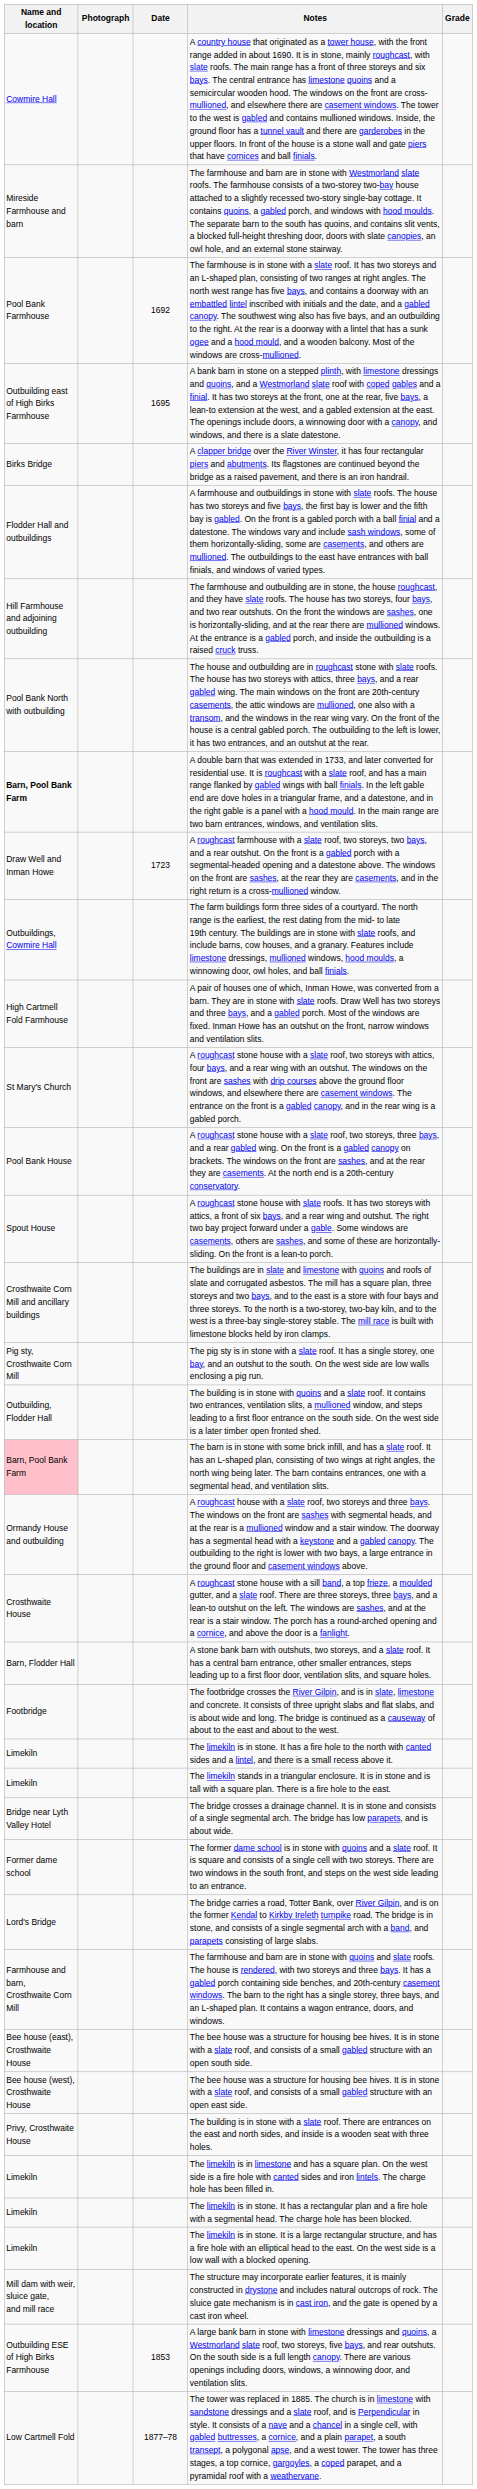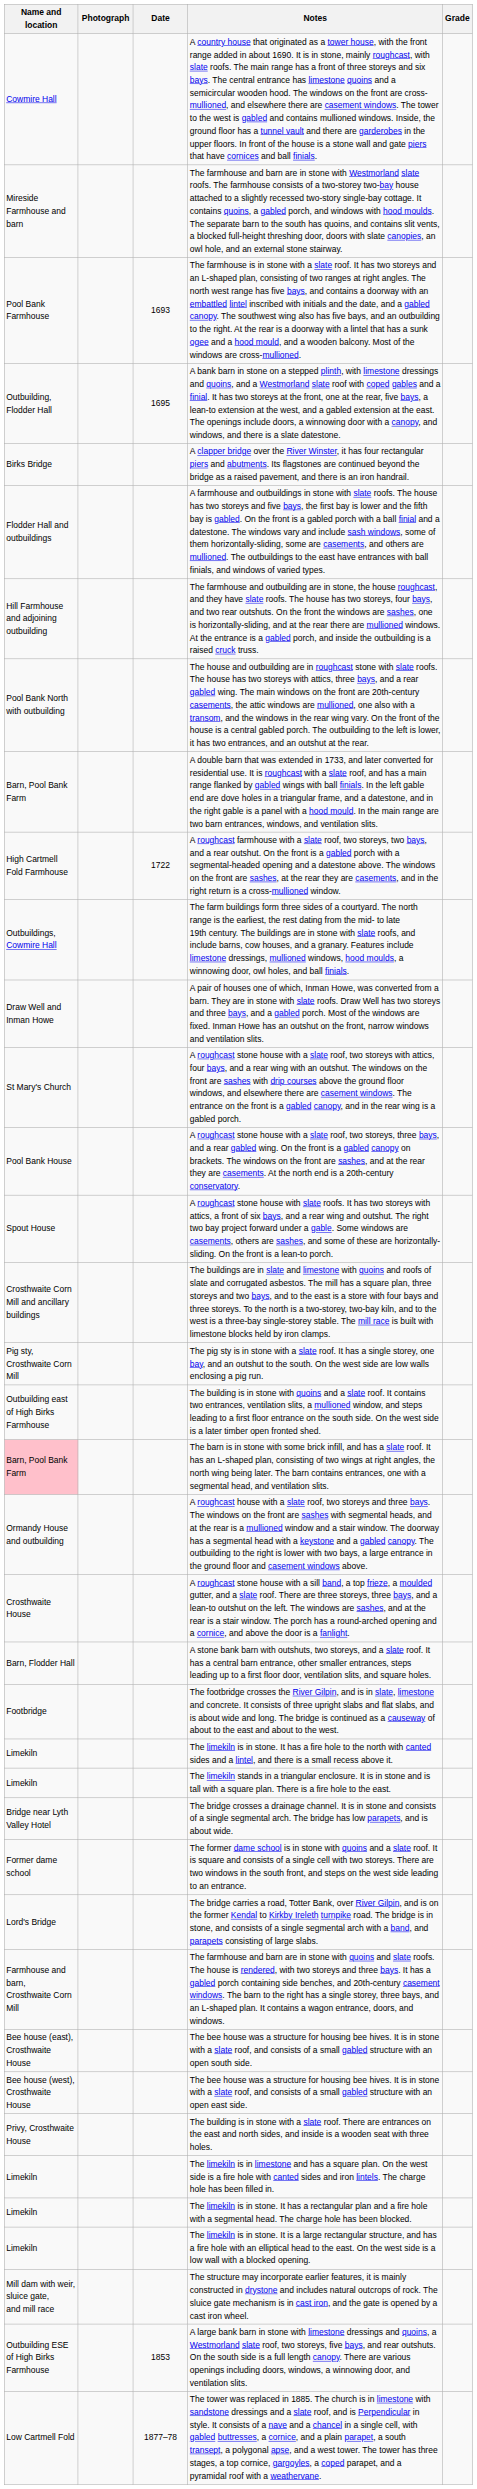(161, 310) 1692 -> (161, 310) 1693
(37, 403) Outbuilding east of High Birks Farmhouse -> (29, 403) Outbuilding, Flodder Hall
(39, 792) bold -> (37, 792) normal
(34, 865) Draw Well and Inman Howe -> (37, 865) High Cartmell Fold Farmhouse
(161, 865) 1723 -> (161, 865) 1722
(37, 1013) High Cartmell Fold Farmhouse -> (34, 1013) Draw Well and Inman Howe
(29, 1412) Outbuilding, Flodder Hall -> (37, 1412) Outbuilding east of High Birks Farmhouse
